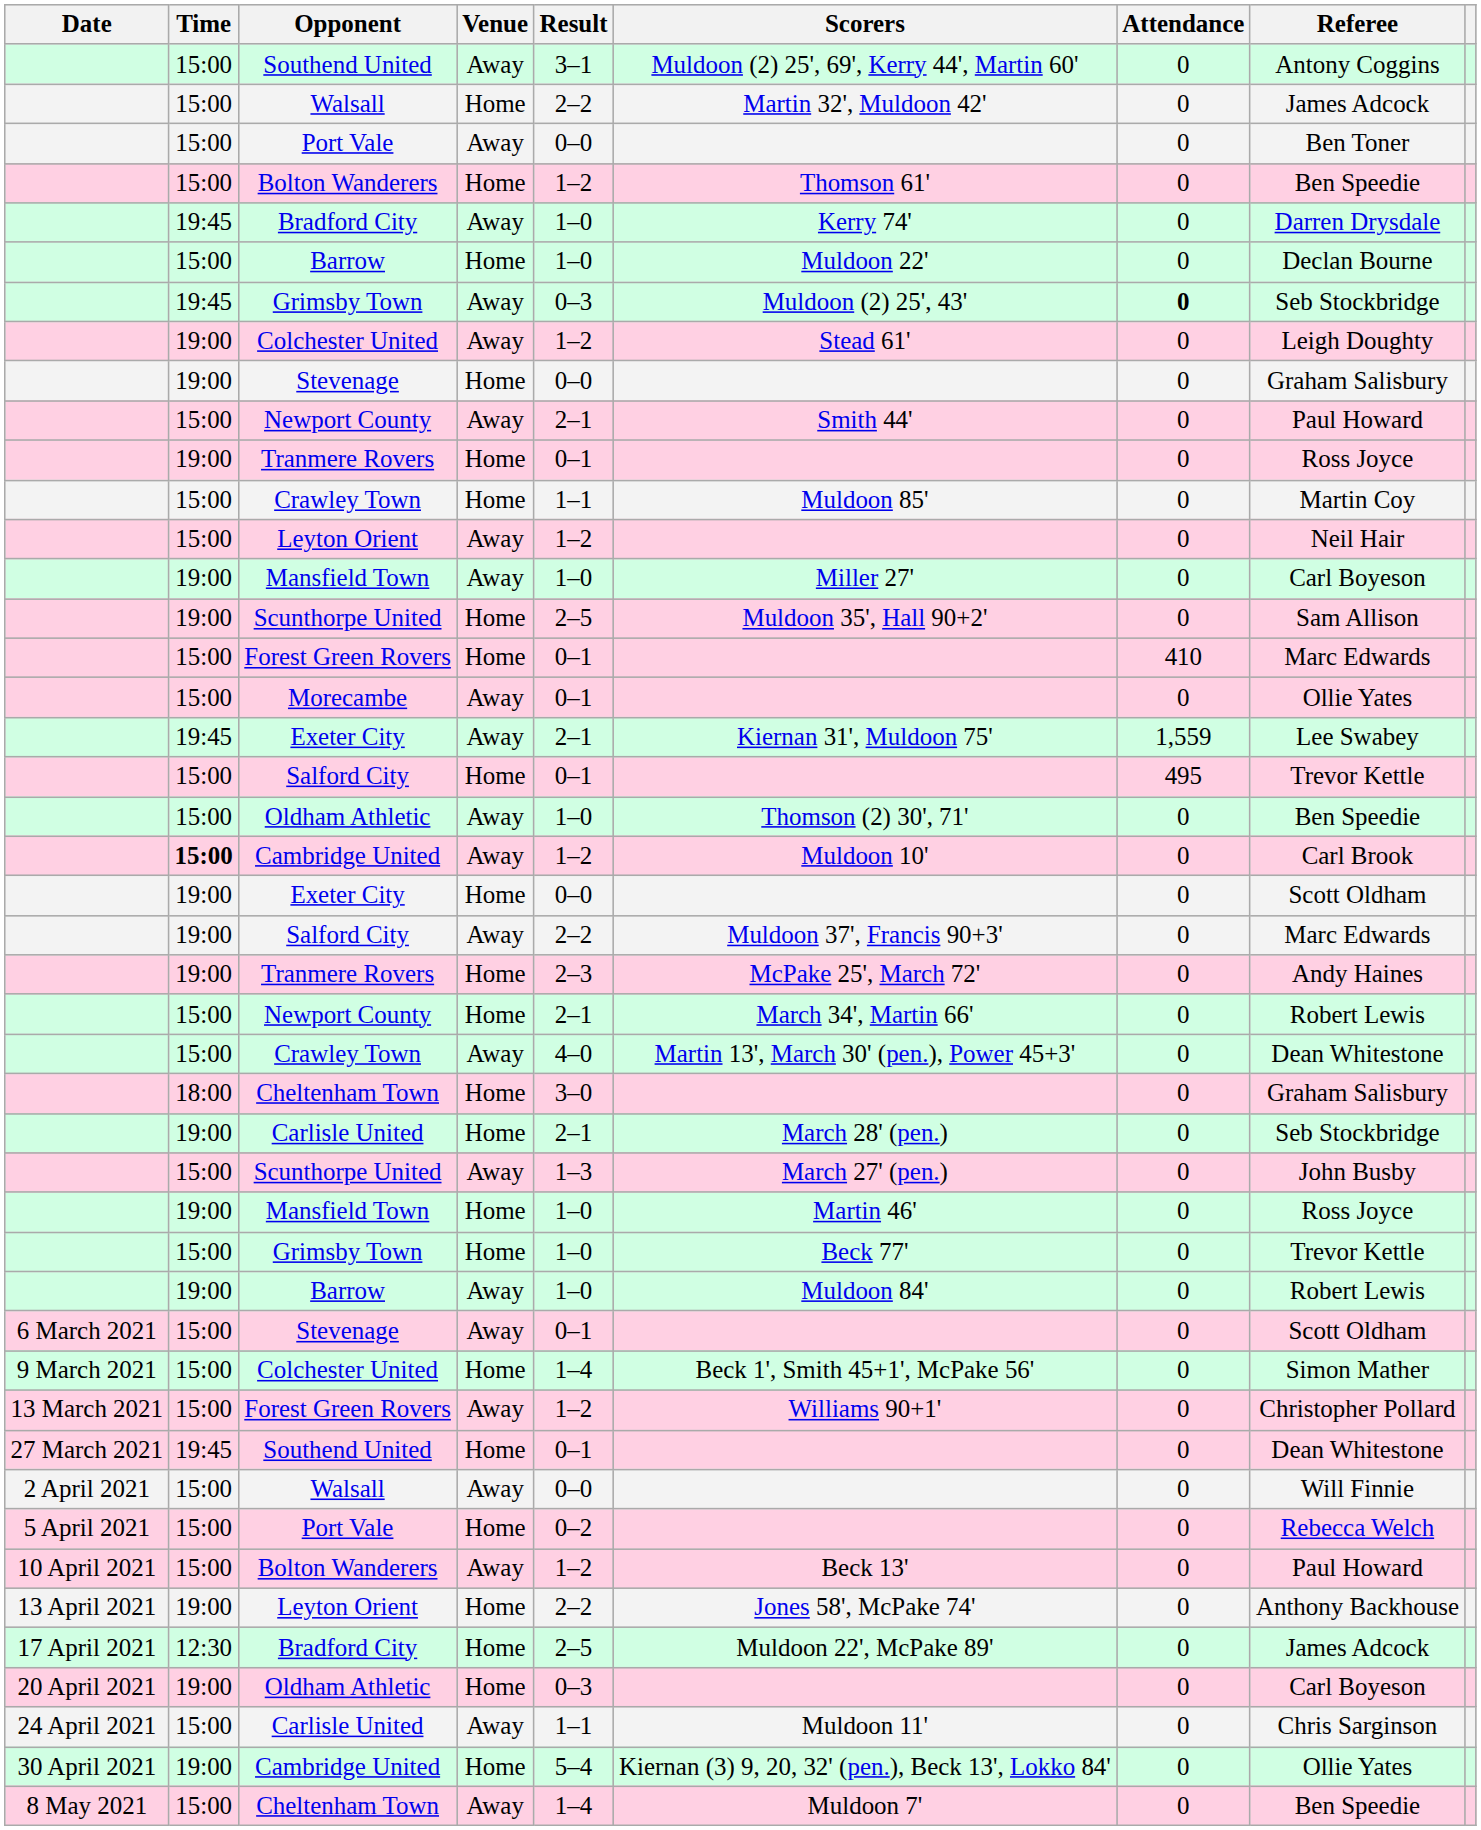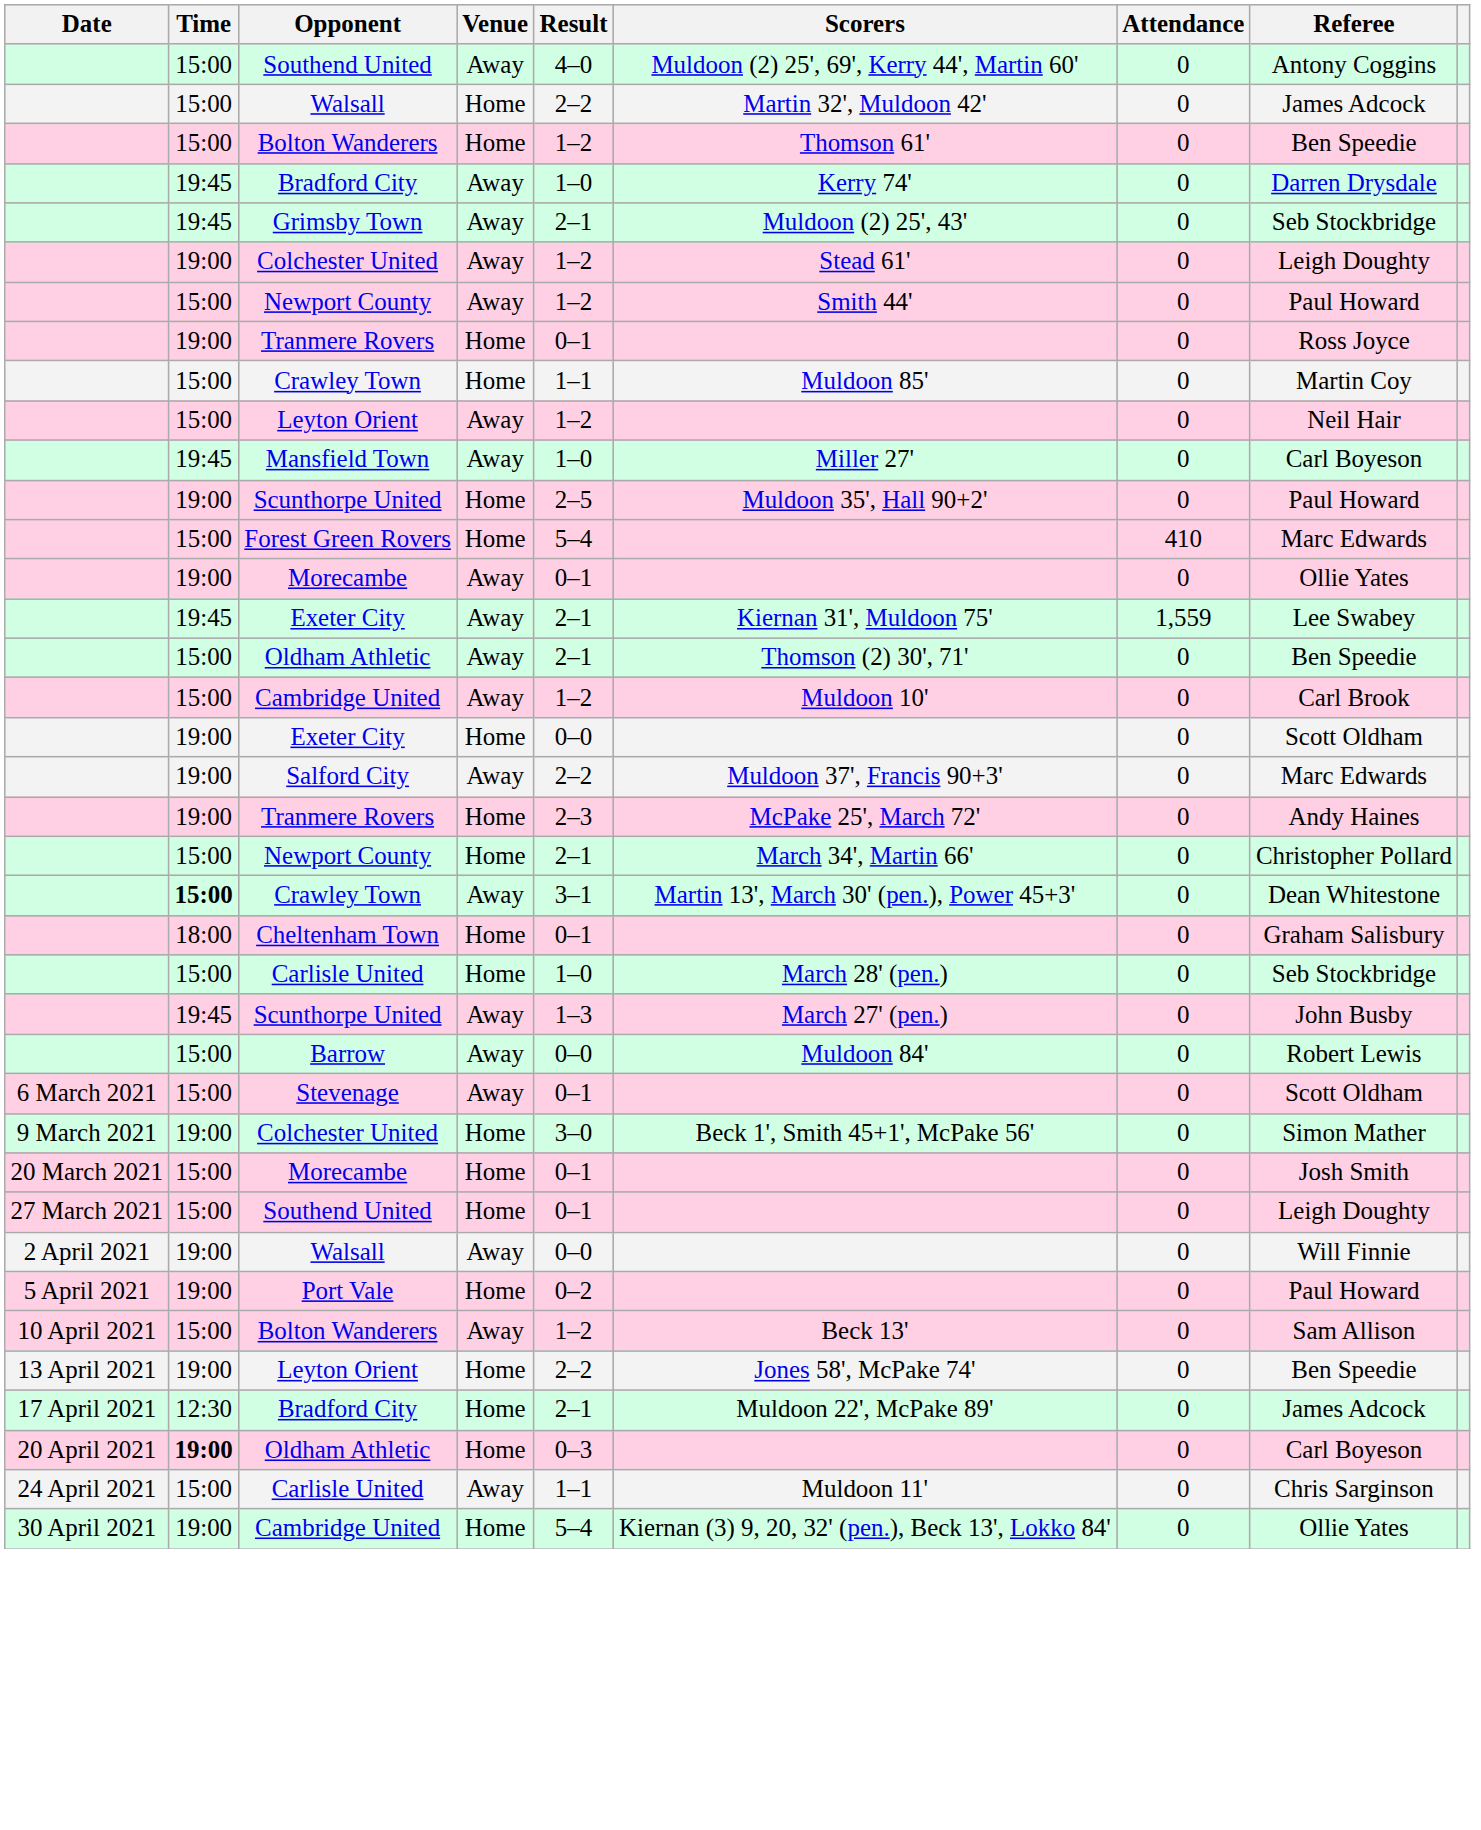(574, 63) 3–1 -> (574, 63) 4–0
- row: (348, 143)
- row: (348, 261)
(574, 301) 0–3 -> (574, 222) 2–1
(1183, 301) bold -> (1183, 222) normal
- row: (348, 380)
(574, 420) 2–1 -> (574, 301) 1–2
(204, 578) 19:00 -> (204, 459) 19:45
(1357, 618) Sam Allison -> (1354, 499) Paul Howard
(574, 657) 0–1 -> (574, 538) 5–4
(204, 697) 15:00 -> (204, 578) 19:00
- row: (348, 776)
(574, 815) 1–0 -> (574, 657) 2–1
(204, 855) bold -> (204, 697) normal
(1357, 1013) Robert Lewis -> (1354, 855) Christopher Pollard
(204, 1053) normal -> (204, 895) bold
(574, 1053) 4–0 -> (574, 895) 3–1
(574, 1093) 3–0 -> (574, 934) 0–1
(204, 1132) 19:00 -> (204, 974) 15:00
(574, 1132) 2–1 -> (574, 974) 1–0
(204, 1172) 15:00 -> (204, 1013) 19:45
- row: (348, 1211)
- row: (348, 1251)
(204, 1291) 19:00 -> (204, 1053) 15:00
(574, 1291) 1–0 -> (574, 1053) 0–0
(204, 1370) 15:00 -> (204, 1132) 19:00
(574, 1370) 1–4 -> (574, 1132) 3–0
- row: (348, 1409)
+ row: (348, 1172)
(204, 1449) 19:45 -> (204, 1211) 15:00
(1357, 1449) Dean Whitestone -> (1354, 1211) Leigh Doughty
(204, 1488) 15:00 -> (204, 1251) 19:00
(204, 1528) 15:00 -> (204, 1291) 19:00
(1357, 1528) Rebecca Welch -> (1354, 1291) Paul Howard
(1357, 1568) Paul Howard -> (1354, 1330) Sam Allison
(1357, 1607) Anthony Backhouse -> (1354, 1370) Ben Speedie
(574, 1647) 2–5 -> (574, 1409) 2–1
(204, 1686) normal -> (204, 1449) bold
- row: (348, 1805)
